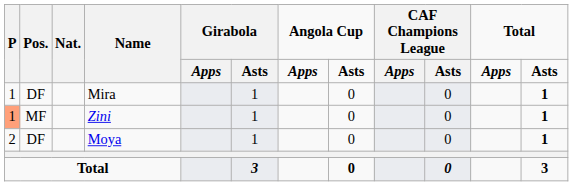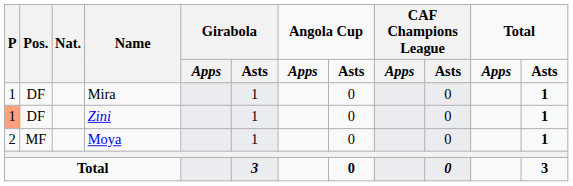(36, 116) MF -> (36, 116) DF
(36, 139) DF -> (36, 139) MF
